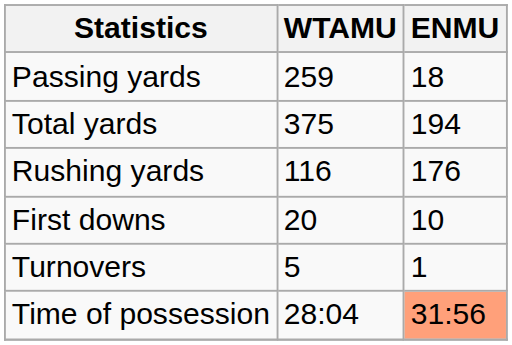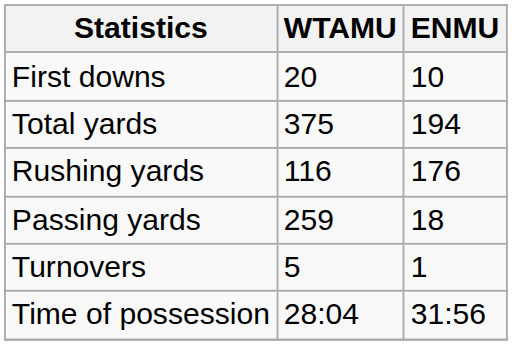rows swapped: (89, 219) <-> (106, 76)
(448, 314) lightsalmon background -> (448, 314) no background
